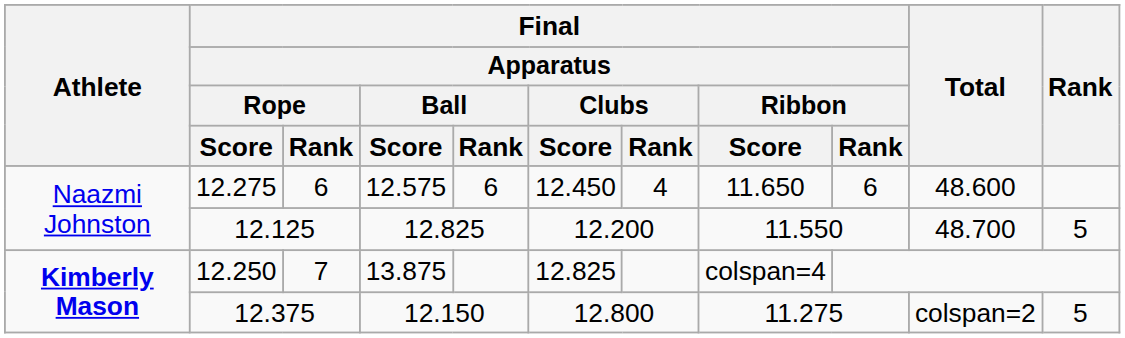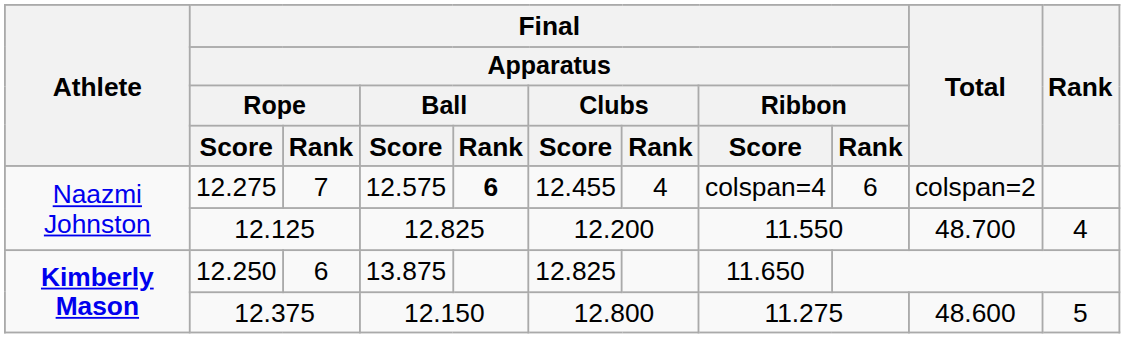(321, 188) 6 -> (321, 188) 7
(491, 188) normal -> (491, 188) bold
(576, 188) 12.450 -> (576, 188) 12.455
(765, 188) 11.650 -> (765, 188) colspan=4
(975, 188) 48.600 -> (975, 188) colspan=2
(1080, 230) 5 -> (1080, 230) 4
(321, 271) 7 -> (321, 271) 6
(765, 271) colspan=4 -> (765, 271) 11.650
(975, 313) colspan=2 -> (975, 313) 48.600
